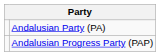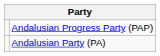rows swapped: (59, 27) <-> (82, 43)
